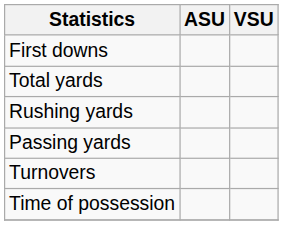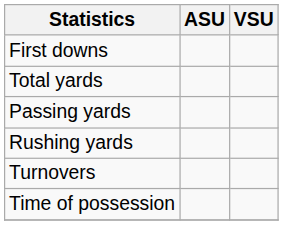rows swapped: (71, 111) <-> (70, 142)
